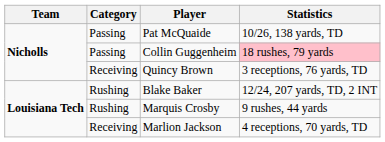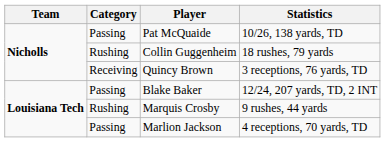(107, 52) Passing -> (109, 52) Rushing
(288, 52) pink background -> (288, 52) no background
(109, 89) Rushing -> (107, 89) Passing
(113, 127) Receiving -> (107, 127) Passing
